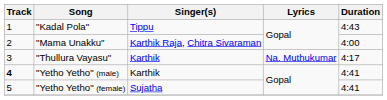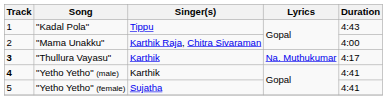(9, 58) normal -> (9, 58) bold
